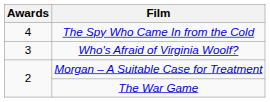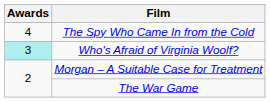(28, 50) no background -> (28, 50) paleturquoise background
